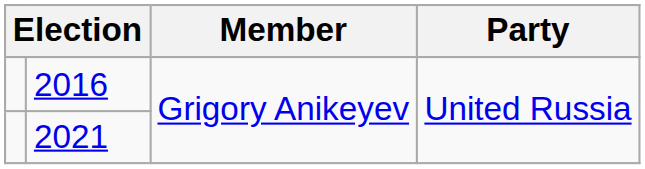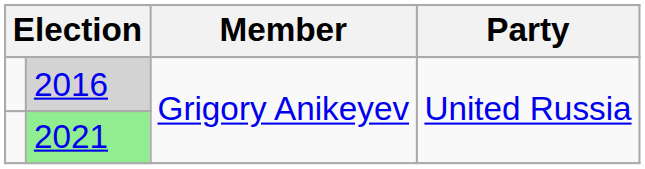(71, 83) no background -> (71, 83) lightgrey background
(71, 136) no background -> (71, 136) lightgreen background
